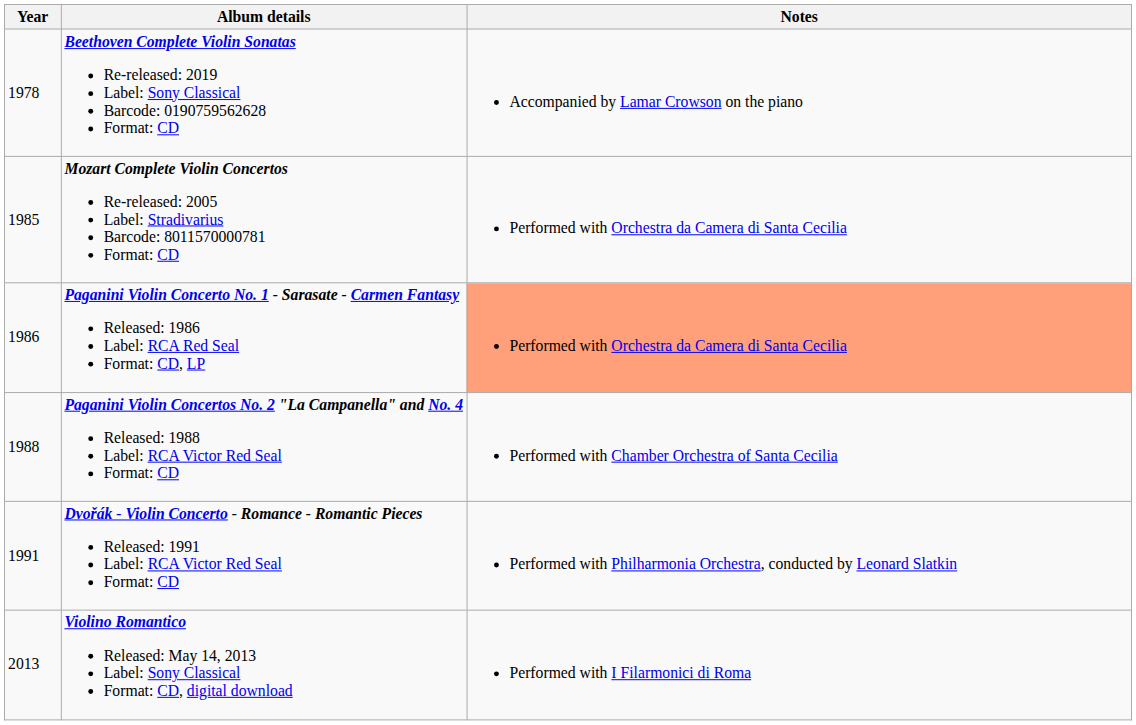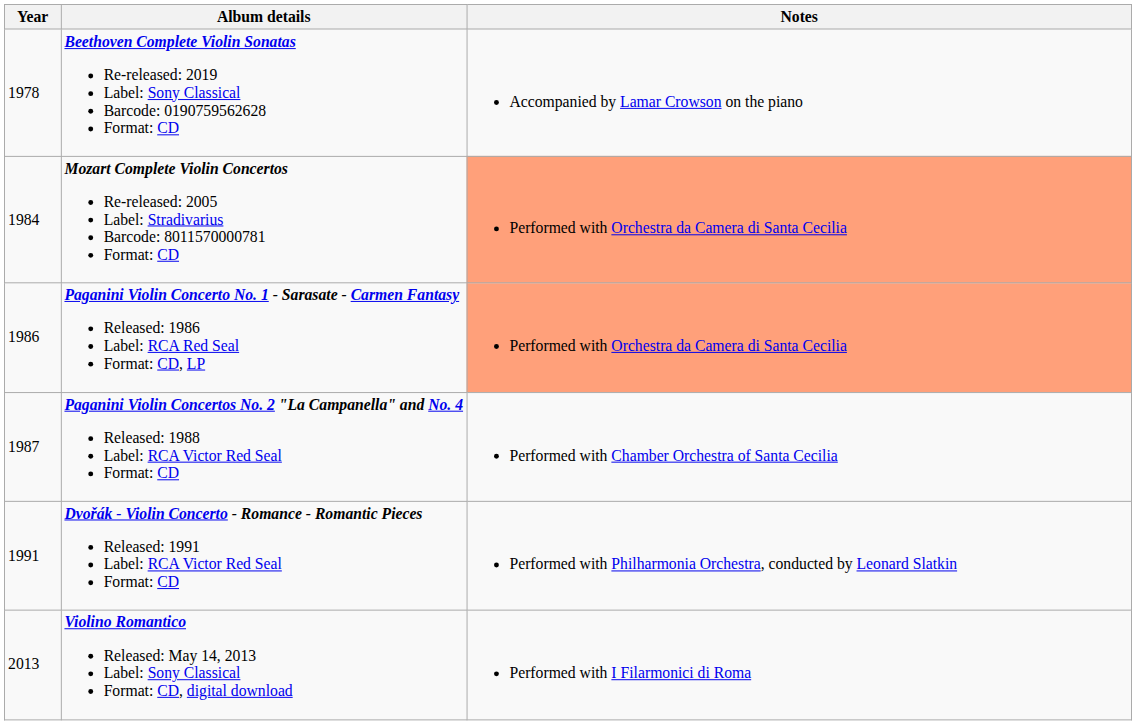(24, 219) 1985 -> (24, 219) 1984
(799, 228) no background -> (799, 228) lightsalmon background
(24, 446) 1988 -> (24, 446) 1987
